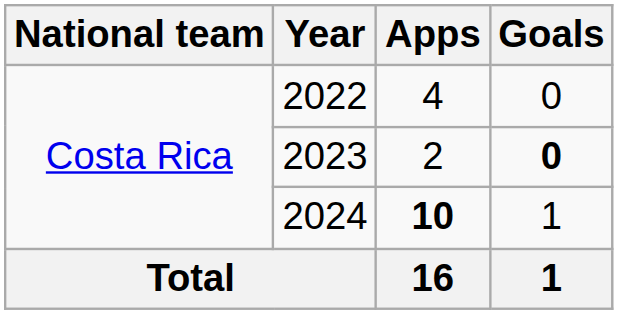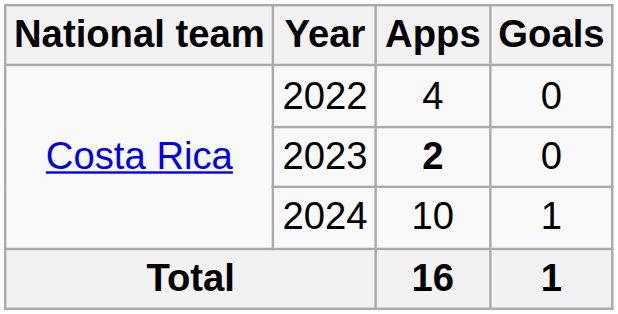(433, 156) normal -> (433, 156) bold
(551, 156) bold -> (551, 156) normal
(433, 216) bold -> (433, 216) normal
